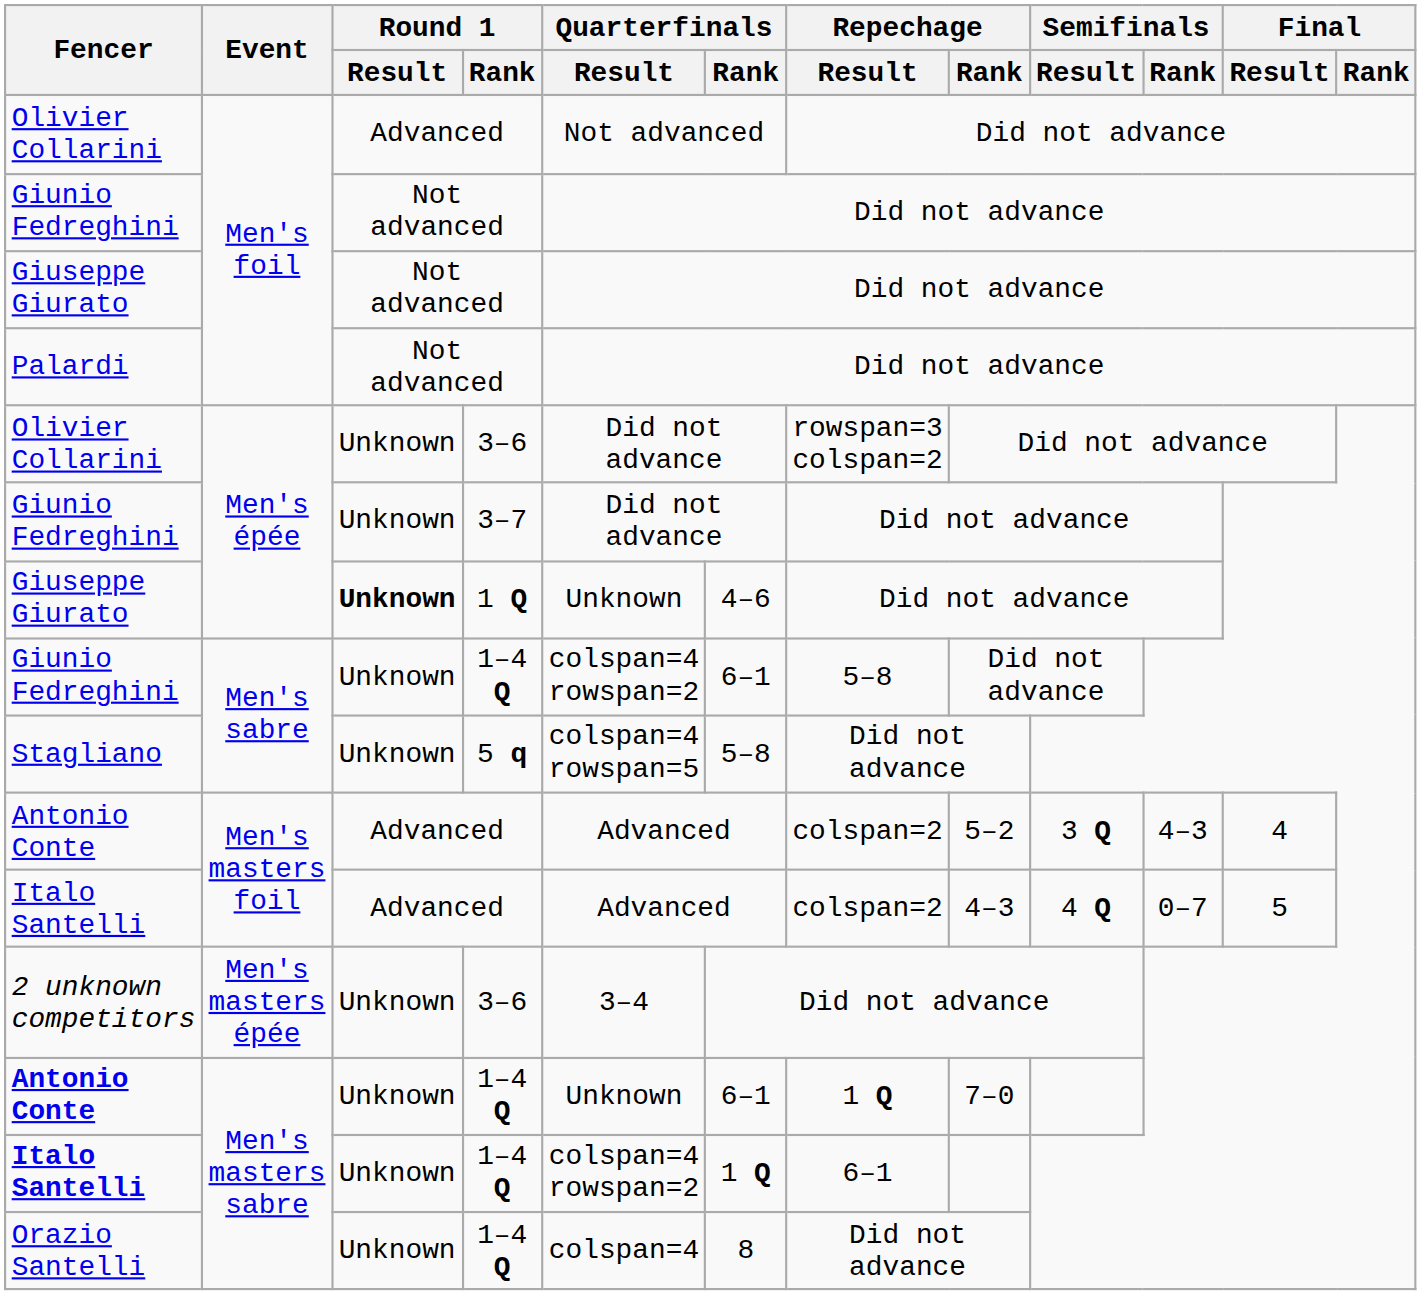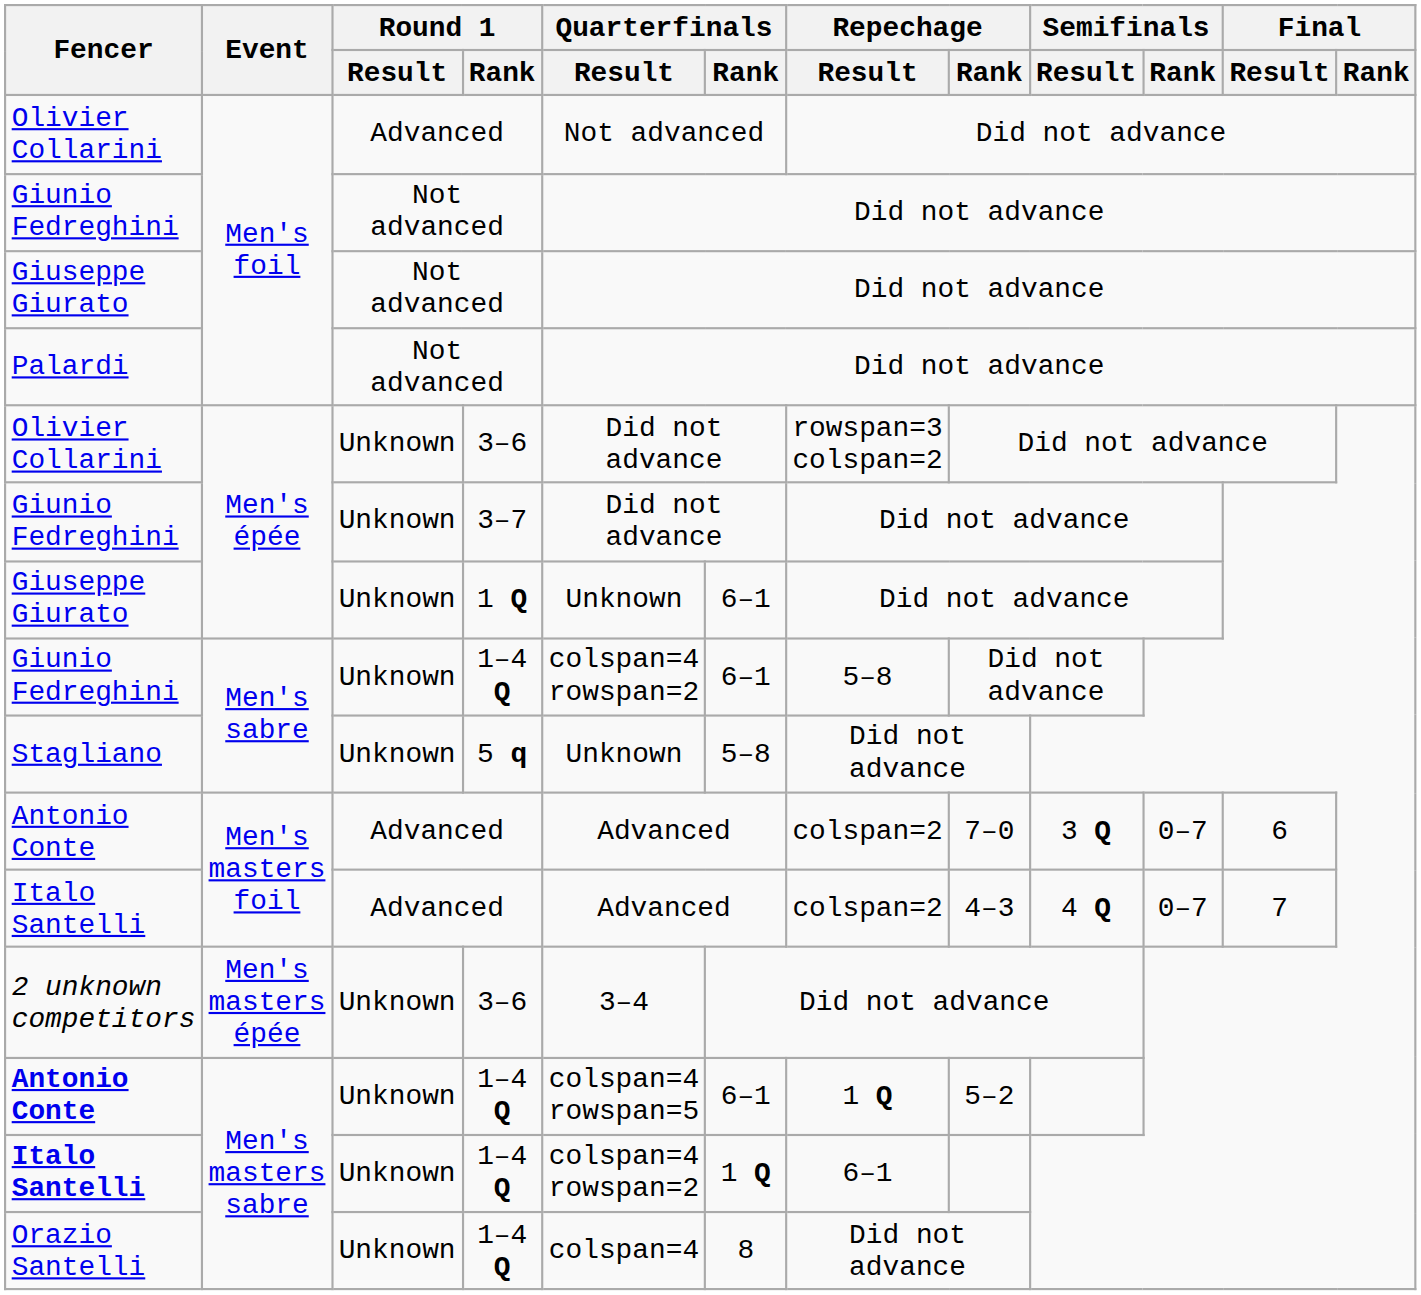(397, 599) bold -> (397, 599) normal
(746, 599) 4–6 -> (746, 599) 6–1
(624, 754) colspan=4 rowspan=5 -> (624, 754) Unknown
(989, 831) 5–2 -> (989, 831) 7–0
(1183, 831) 4–3 -> (1183, 831) 0–7
(1280, 831) 4 -> (1280, 831) 6
(1280, 909) 5 -> (1280, 909) 7
(624, 1096) Unknown -> (624, 1096) colspan=4 rowspan=5
(989, 1096) 7–0 -> (989, 1096) 5–2
